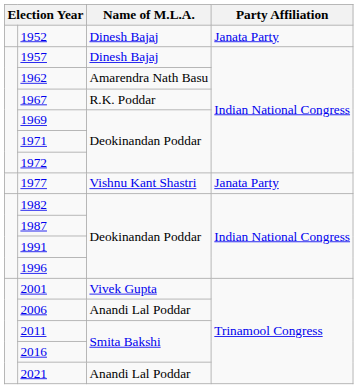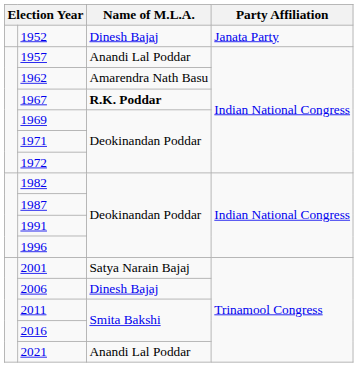(124, 57) Dinesh Bajaj -> (140, 57) Anandi Lal Poddar
(122, 99) normal -> (125, 99) bold
- row: (34, 183)
(123, 288) Vivek Gupta -> (140, 267) Satya Narain Bajaj
(140, 309) Anandi Lal Poddar -> (124, 288) Dinesh Bajaj
